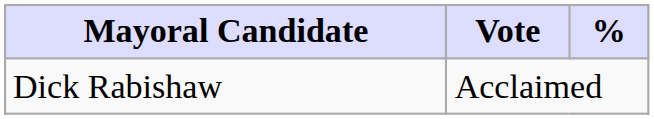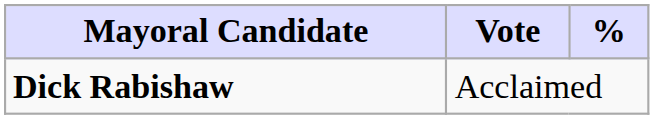(118, 85) normal -> (123, 85) bold
